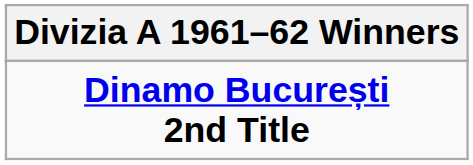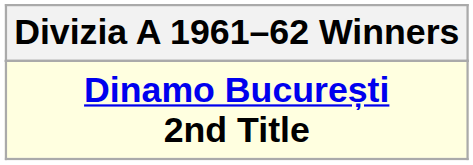(237, 109) no background -> (237, 109) lightyellow background
